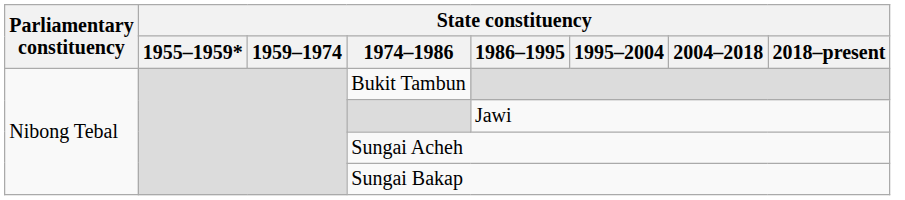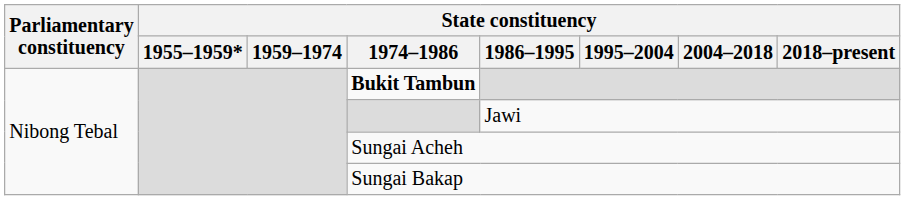(408, 83) normal -> (413, 83) bold
